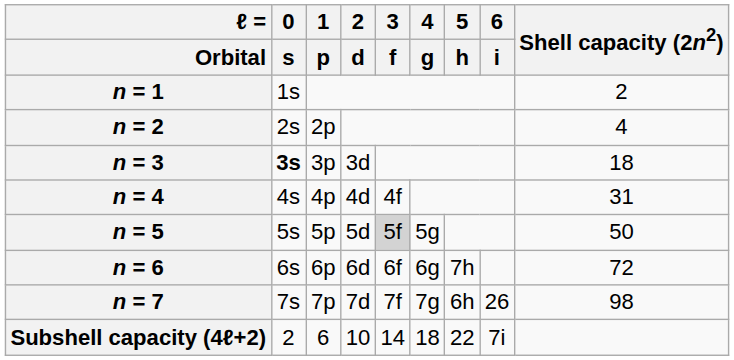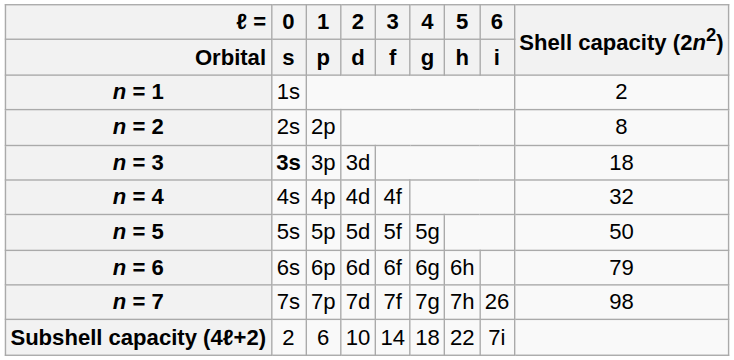(621, 127) 4 -> (621, 127) 8
(621, 197) 31 -> (621, 197) 32
(393, 232) lightgrey background -> (393, 232) no background
(462, 267) 7h -> (462, 267) 6h
(621, 267) 72 -> (621, 267) 79
(462, 302) 6h -> (462, 302) 7h
